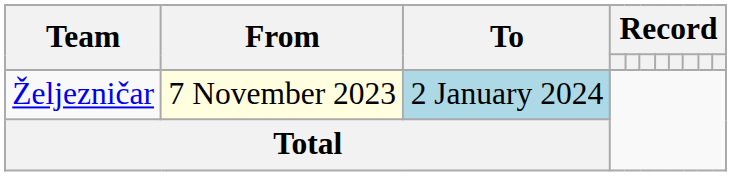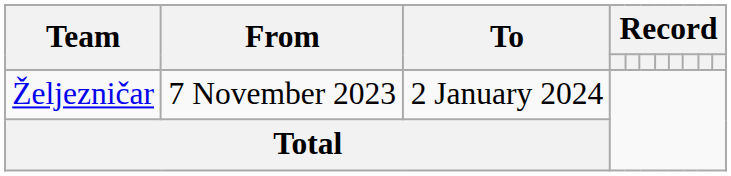(282, 94) lightyellow background -> (282, 94) no background
(507, 94) lightblue background -> (507, 94) no background
